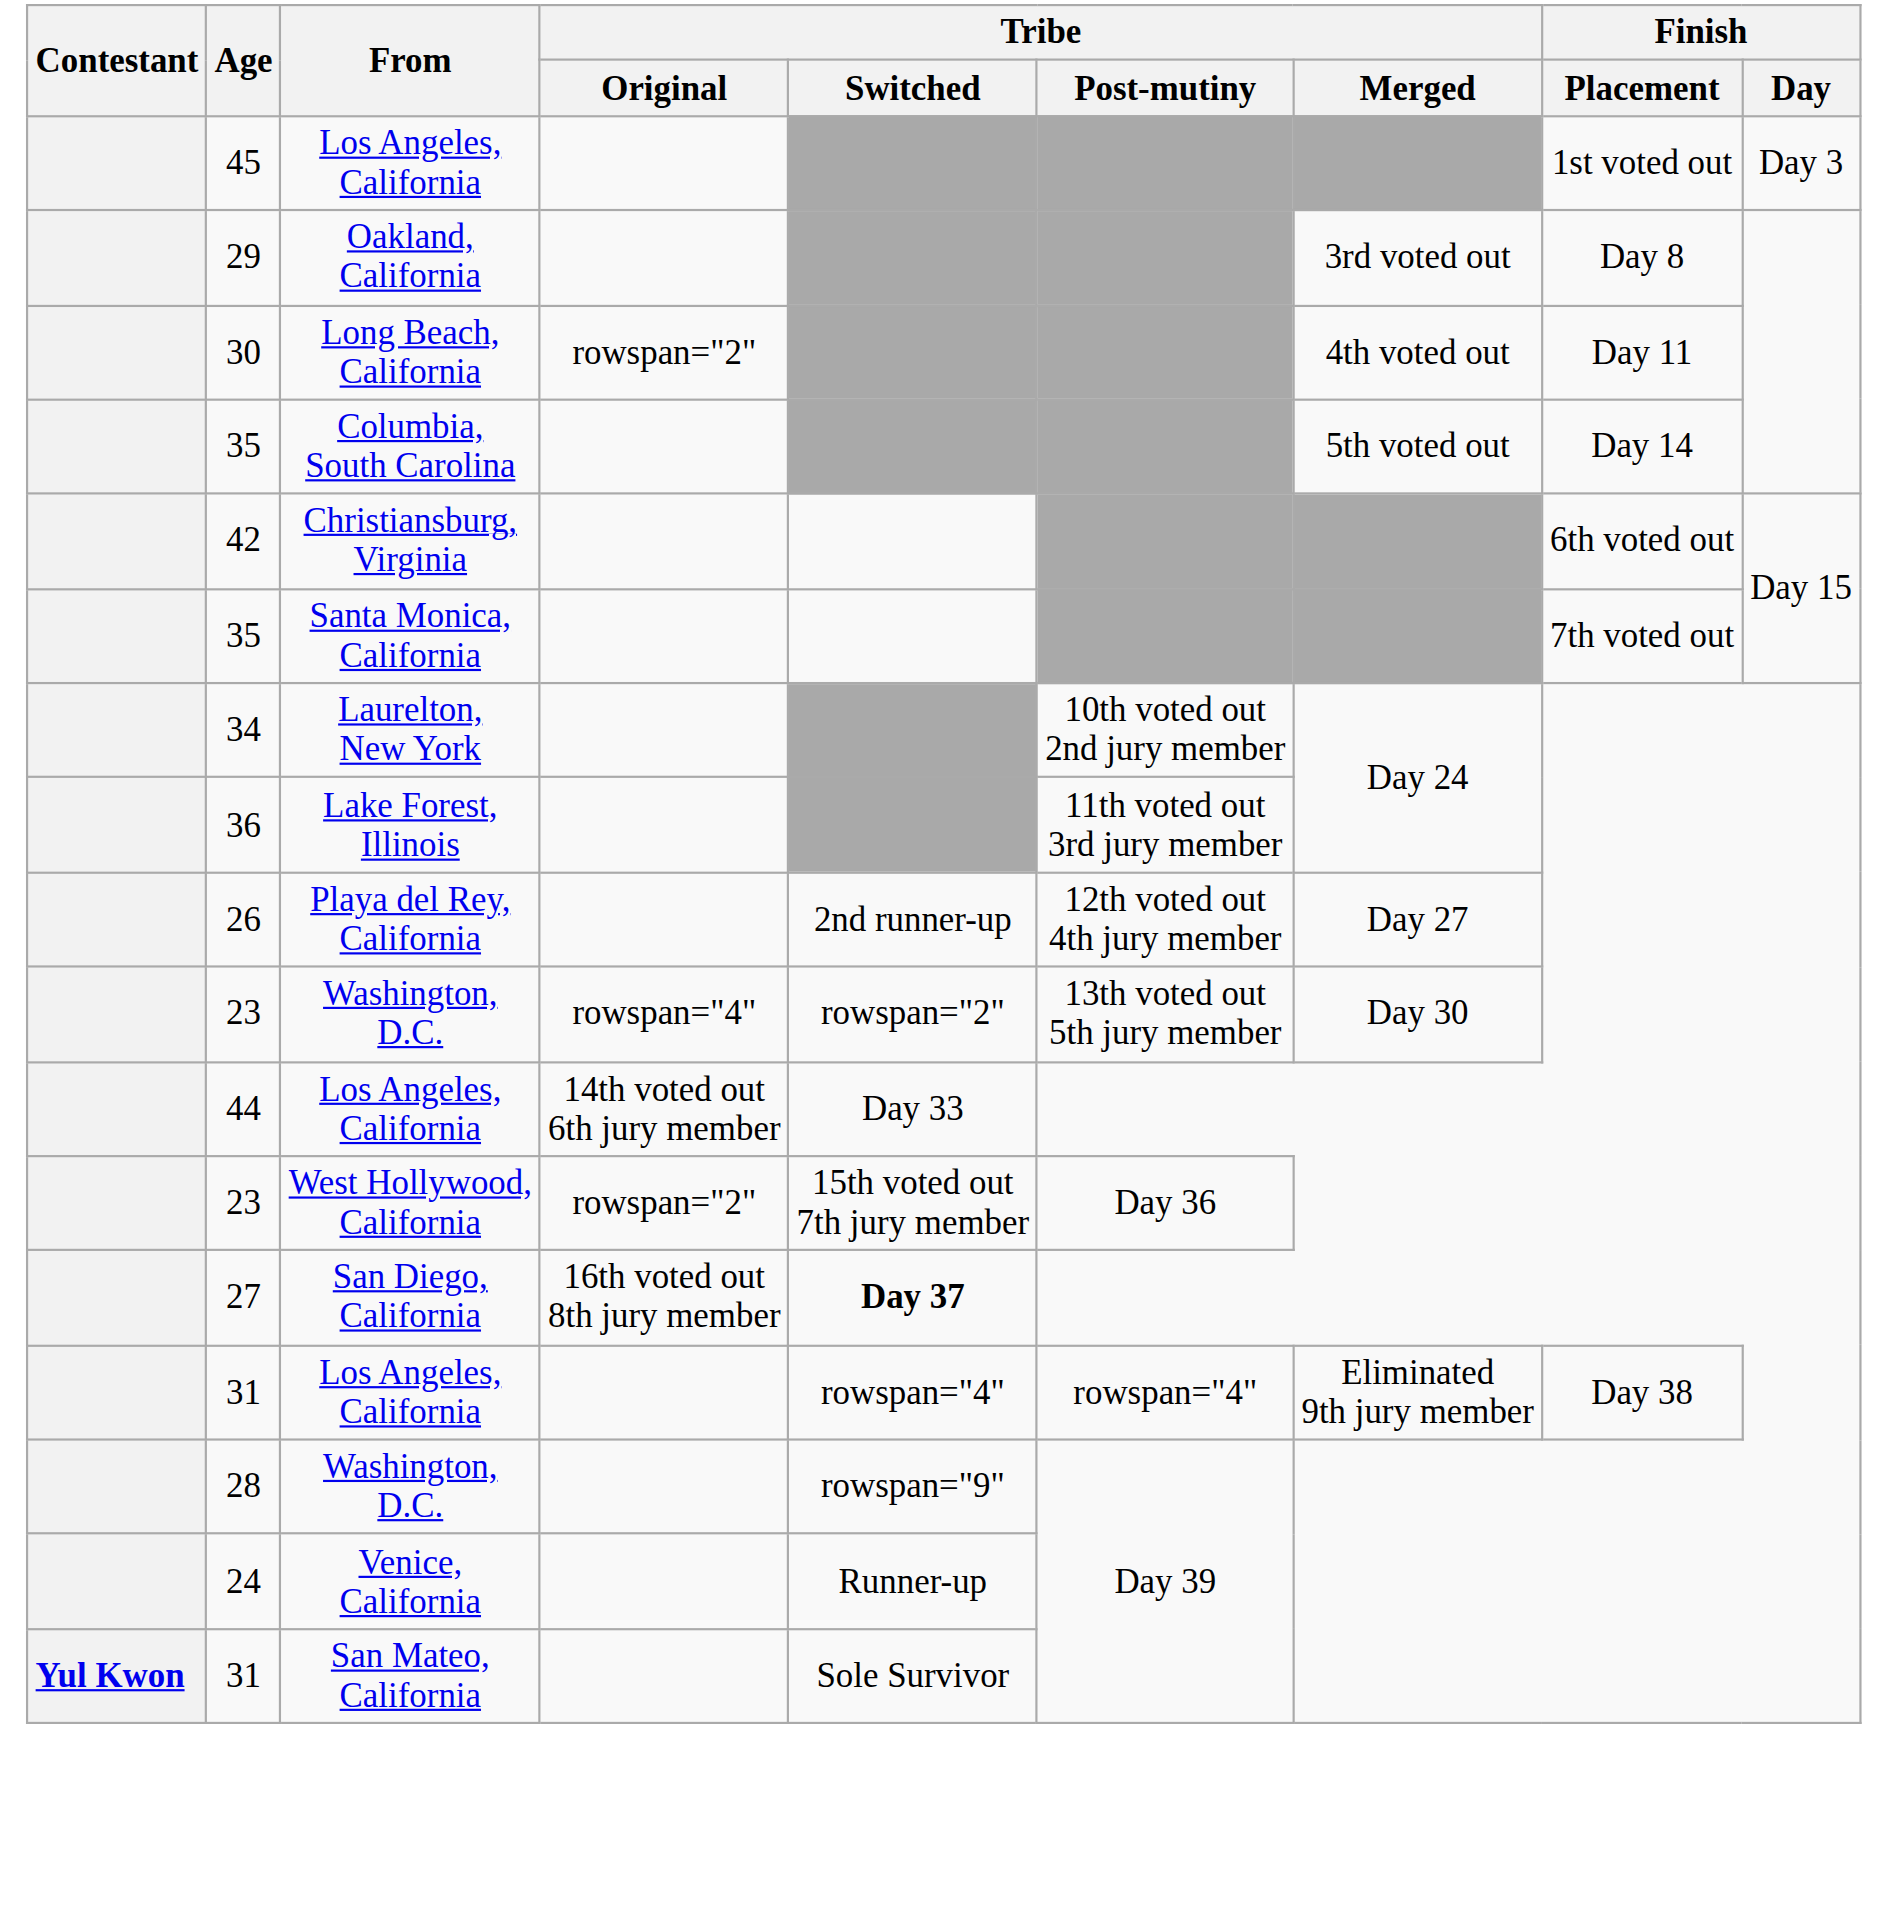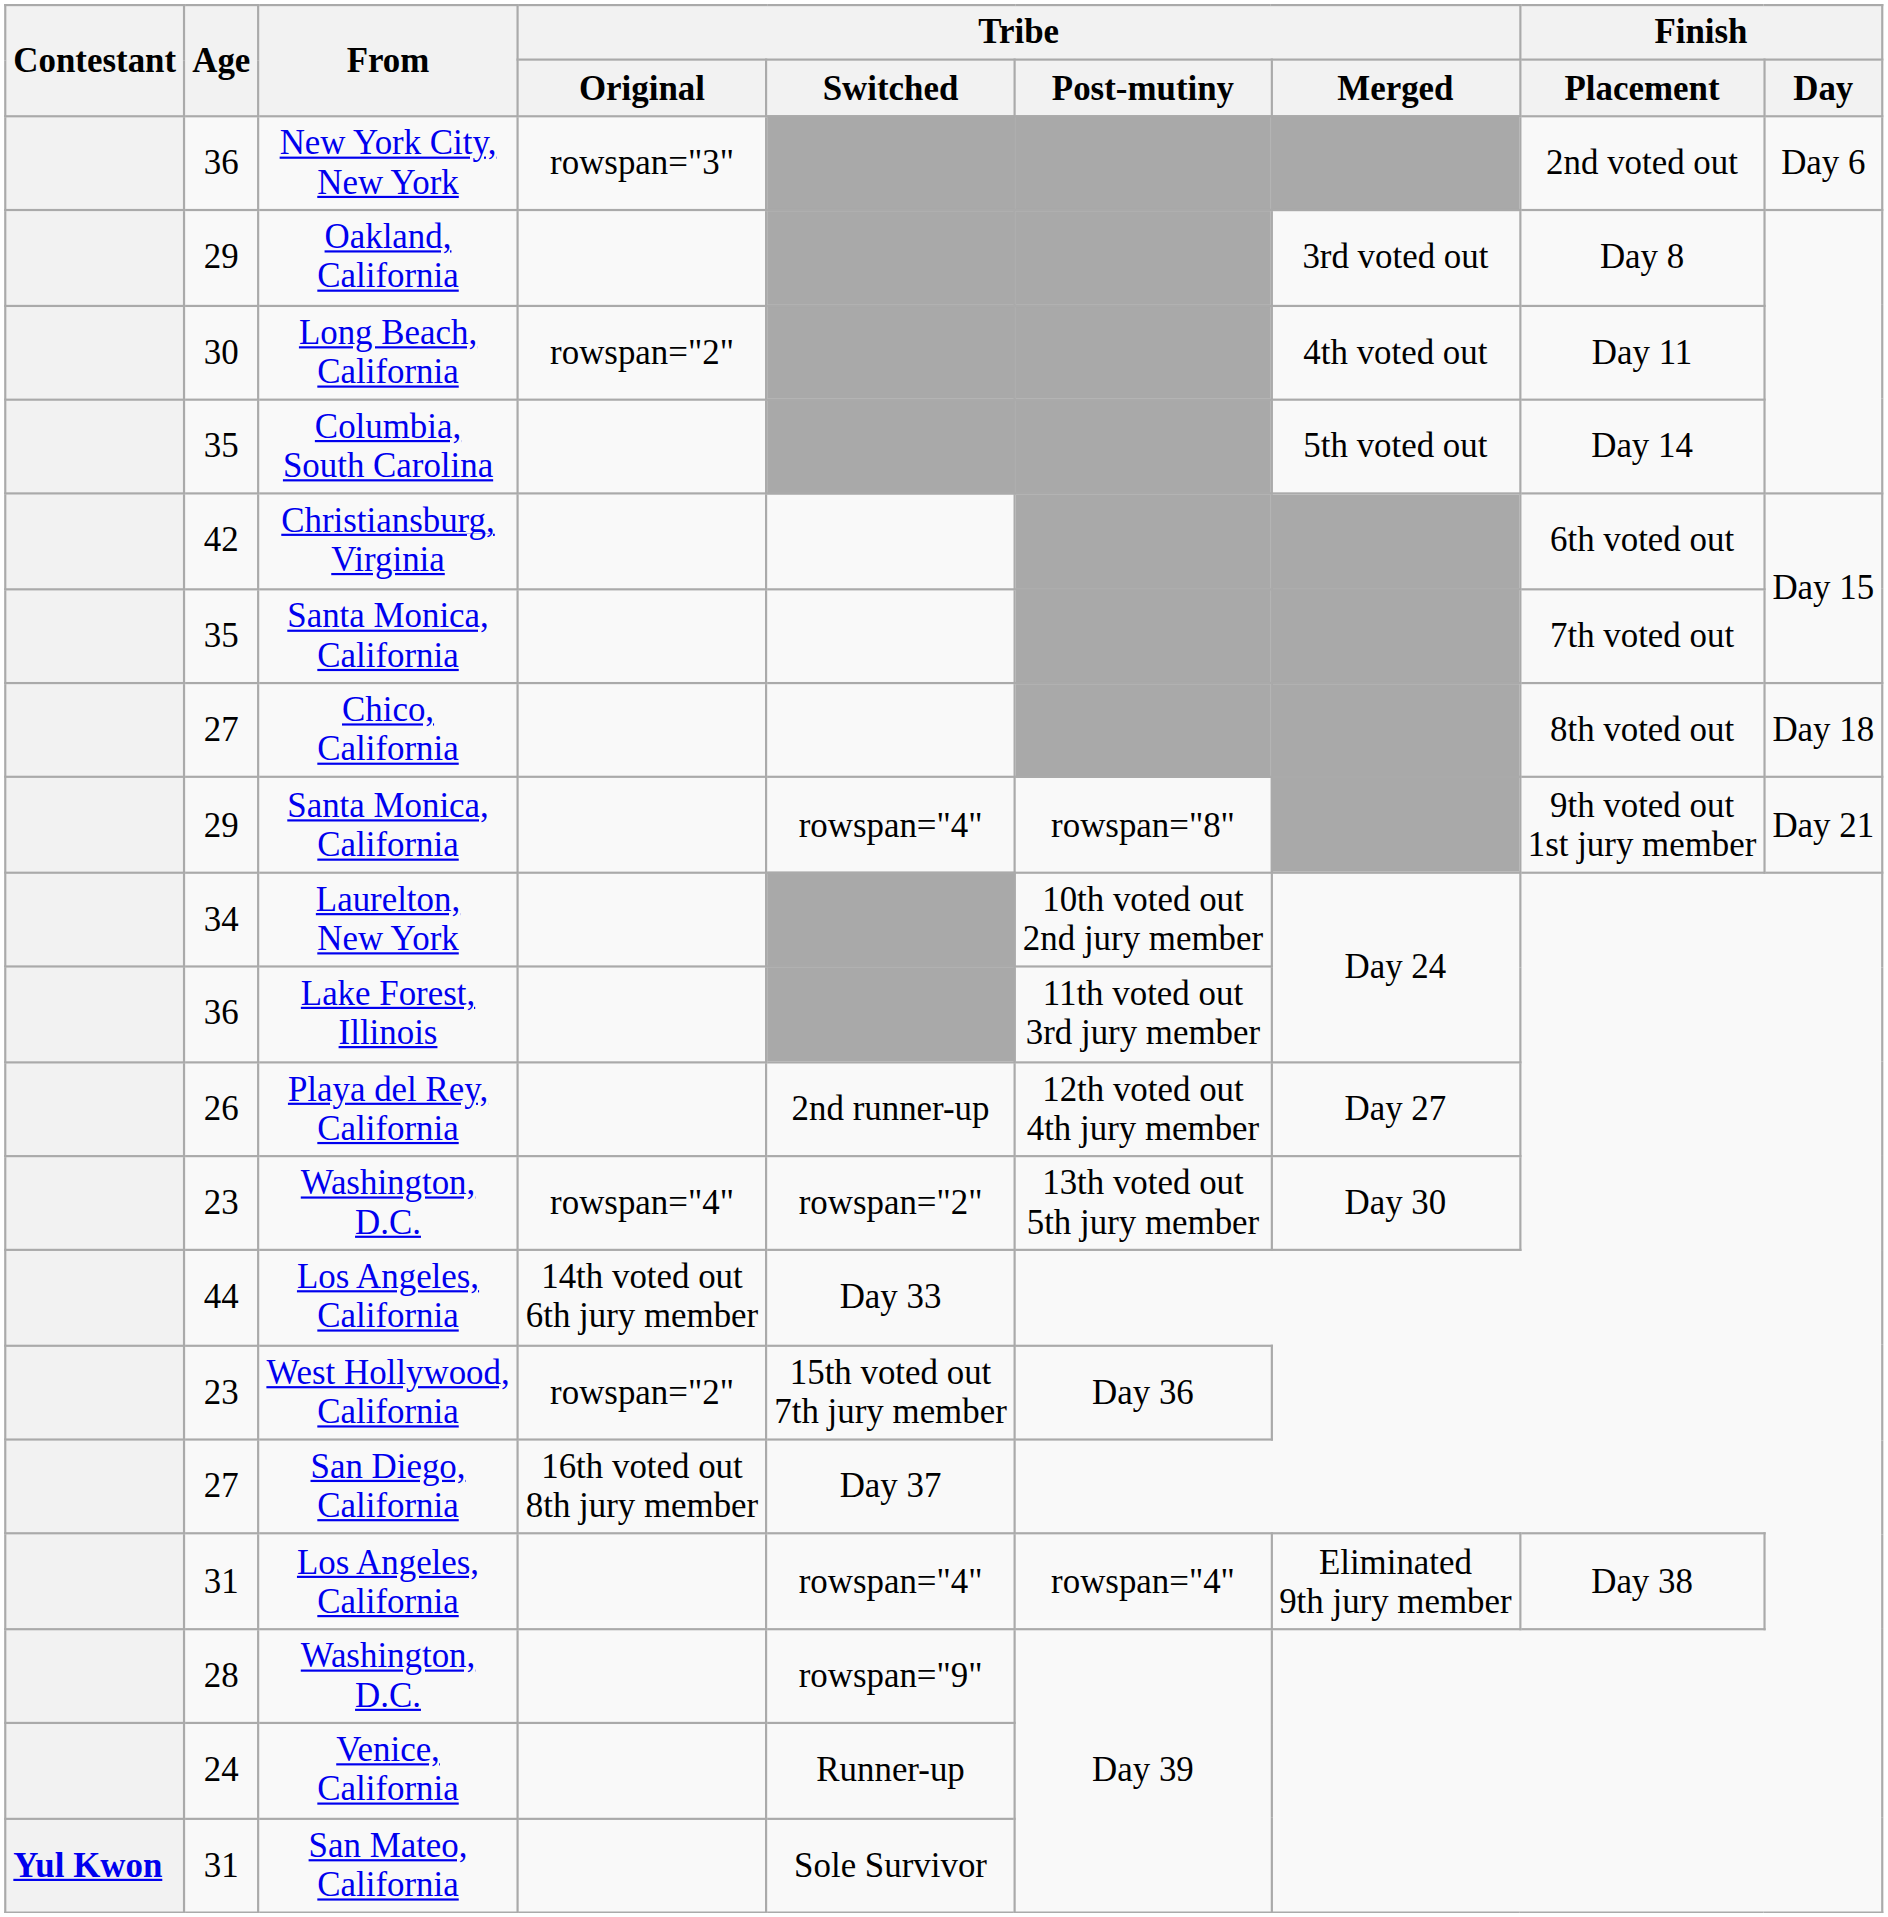- row: (244, 162)
+ row: (221, 162)
+ row: (221, 729)
+ row: (221, 824)
(913, 1297) bold -> (891, 1486) normal
